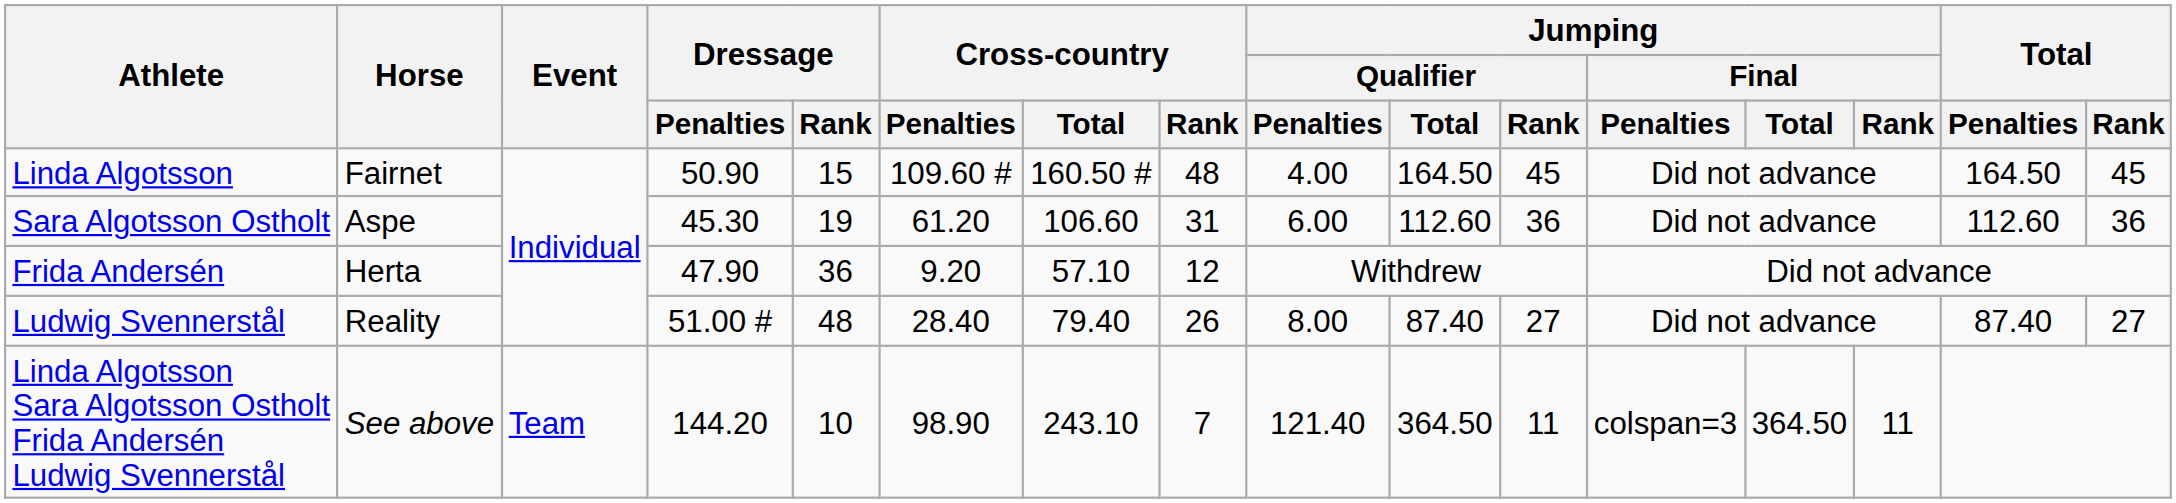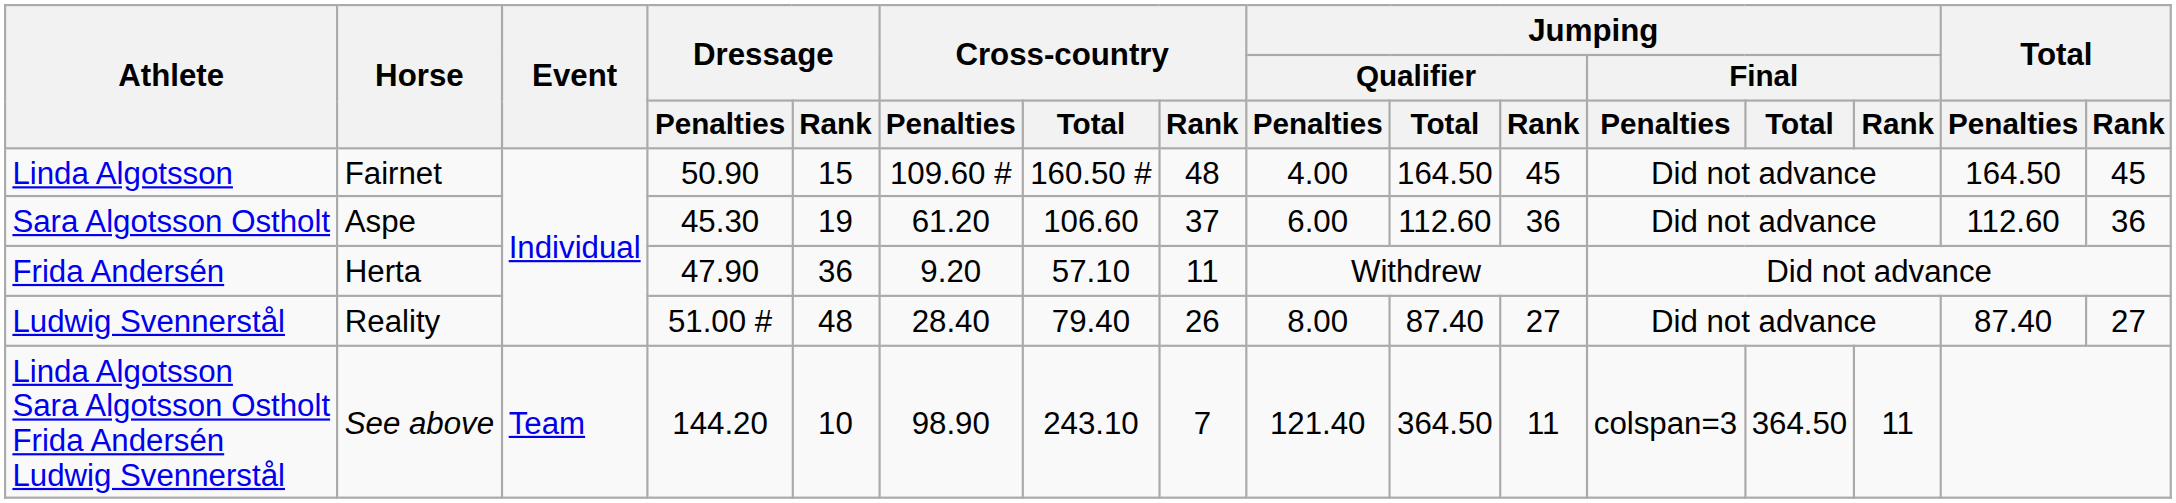(1202, 222) 31 -> (1202, 222) 37
(1202, 271) 12 -> (1202, 271) 11
